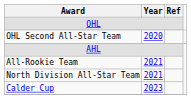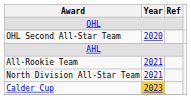(153, 88) no background -> (153, 88) gold background
